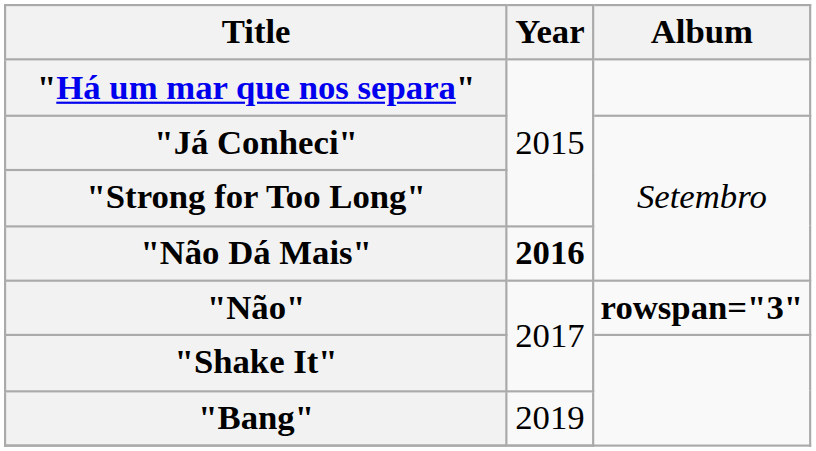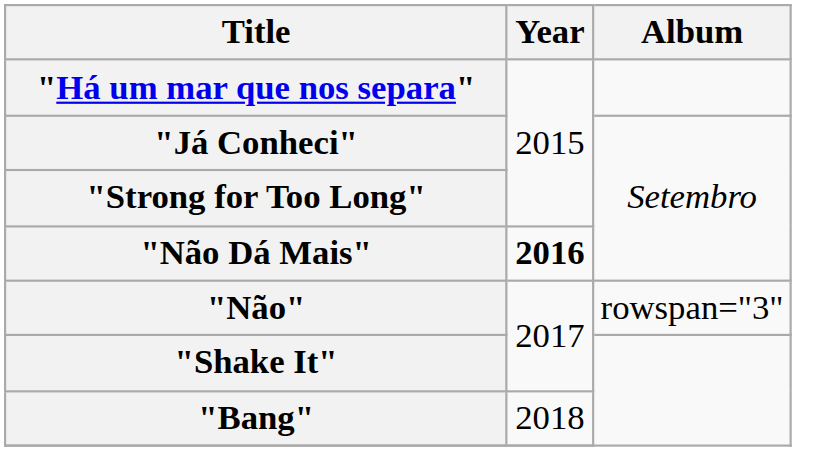(702, 307) bold -> (692, 307) normal
(550, 417) 2019 -> (550, 417) 2018
